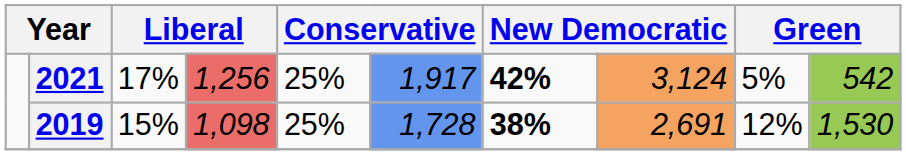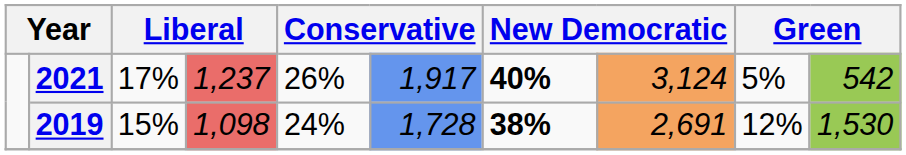(231, 78) 1,256 -> (231, 78) 1,237
(314, 78) 25% -> (314, 78) 26%
(520, 78) 42% -> (520, 78) 40%
(314, 126) 25% -> (314, 126) 24%
